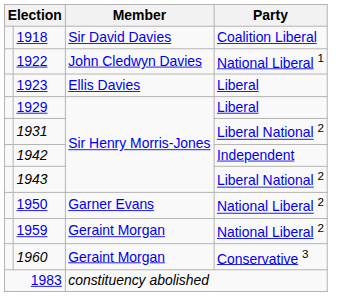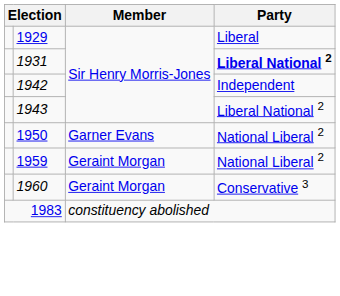- row: (32, 37)
- row: (32, 61)
- row: (32, 85)
(270, 131) normal -> (274, 61) bold
